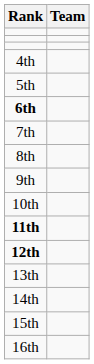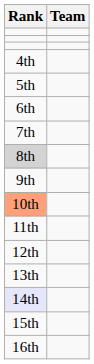(25, 108) bold -> (25, 108) normal
(25, 156) no background -> (25, 156) lightgrey background
(25, 204) no background -> (25, 204) lightsalmon background
(25, 228) bold -> (25, 228) normal
(25, 251) bold -> (25, 251) normal
(25, 299) no background -> (25, 299) lavender background
